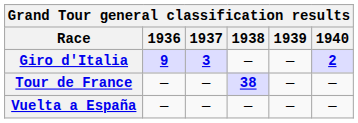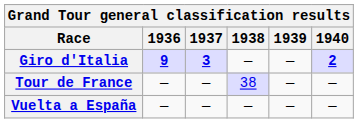(248, 84) bold -> (248, 84) normal
